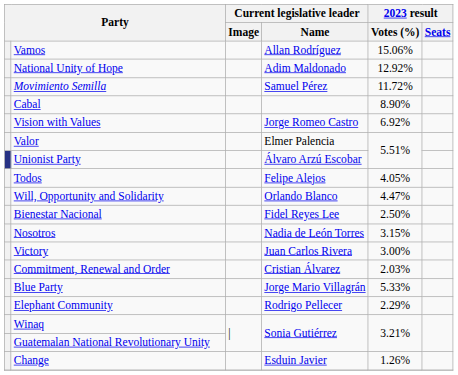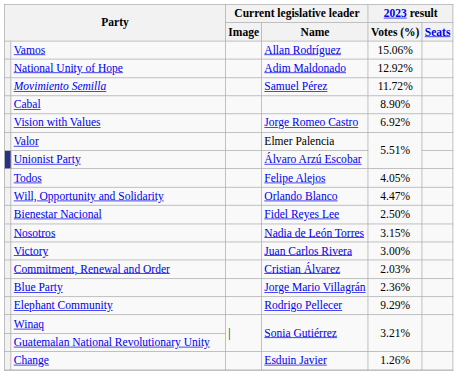(395, 287) 5.33% -> (395, 287) 2.36%
(395, 305) 2.29% -> (395, 305) 9.29%
